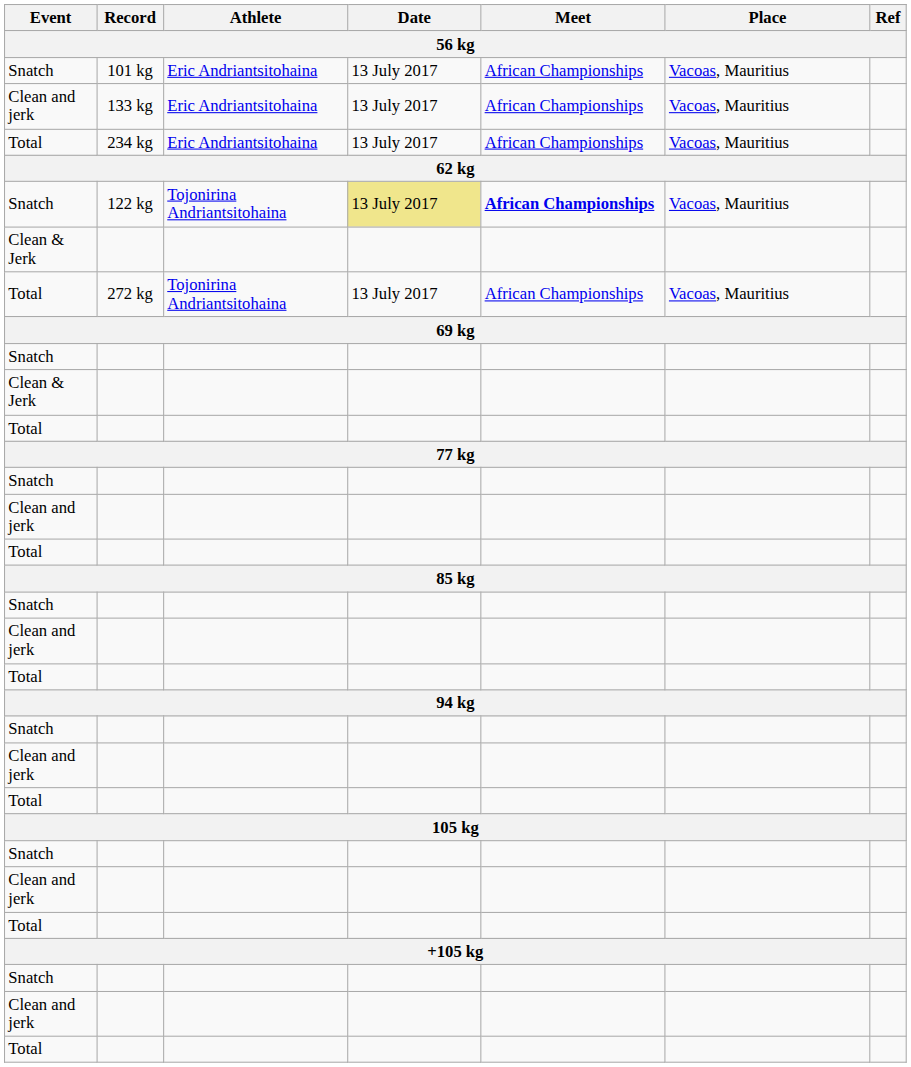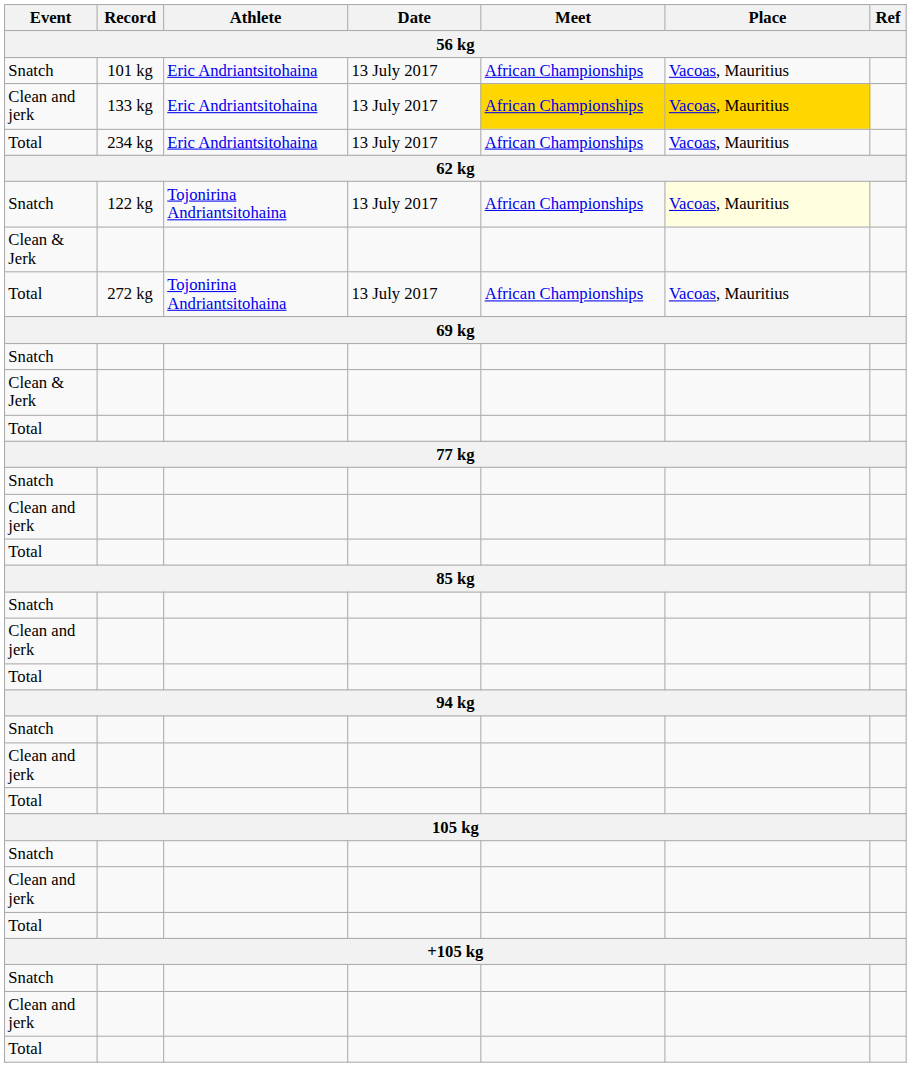(564, 106) no background -> (564, 106) gold background
(729, 106) no background -> (729, 106) gold background
(395, 204) khaki background -> (395, 204) no background
(569, 204) bold -> (564, 204) normal
(729, 204) no background -> (729, 204) lightyellow background
